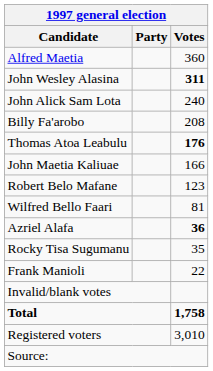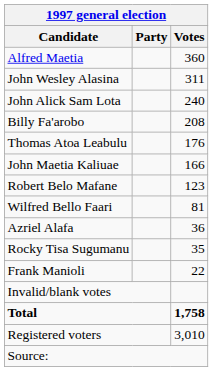(195, 79) bold -> (195, 79) normal
(195, 143) bold -> (195, 143) normal
(198, 228) bold -> (198, 228) normal
